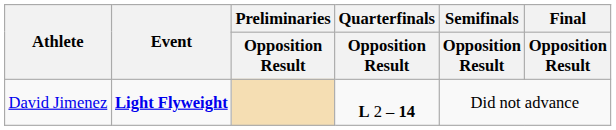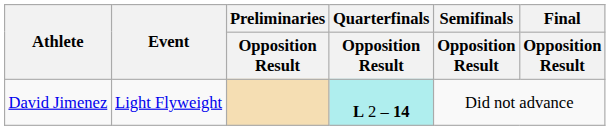(171, 102) bold -> (169, 102) normal
(387, 112) no background -> (381, 112) paleturquoise background
